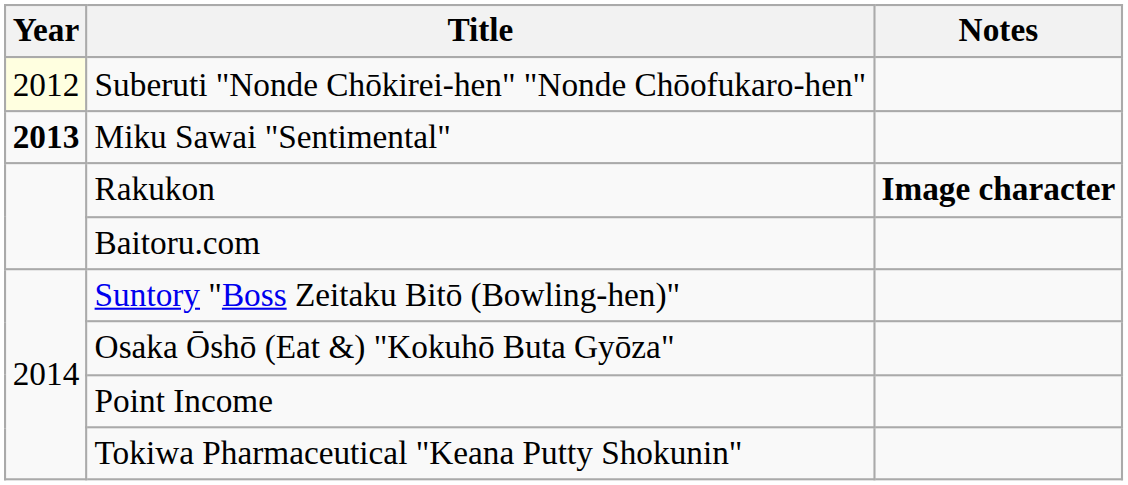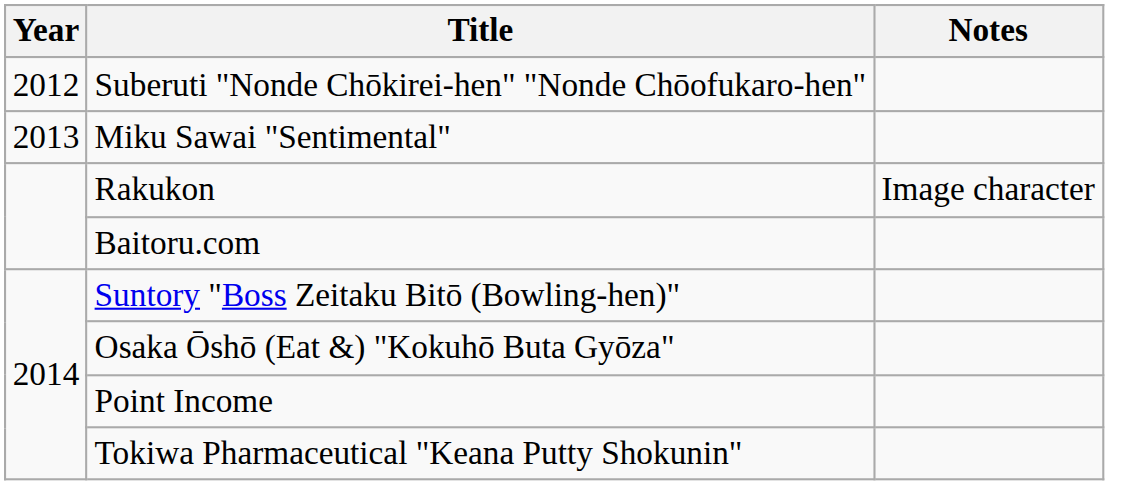(46, 83) lightyellow background -> (46, 83) no background
(46, 136) bold -> (46, 136) normal
(998, 189) bold -> (988, 189) normal
